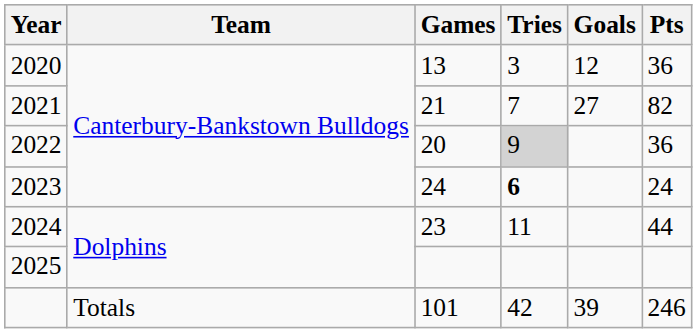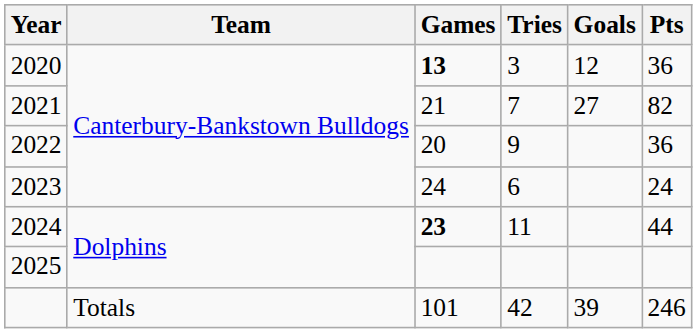(433, 65) normal -> (433, 65) bold
(514, 145) lightgrey background -> (514, 145) no background
(514, 186) bold -> (514, 186) normal
(433, 226) normal -> (433, 226) bold
